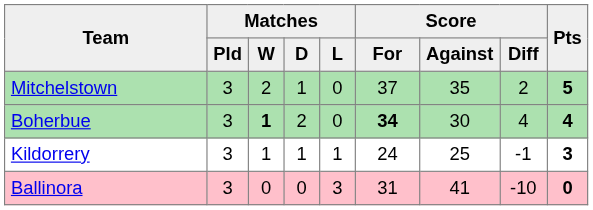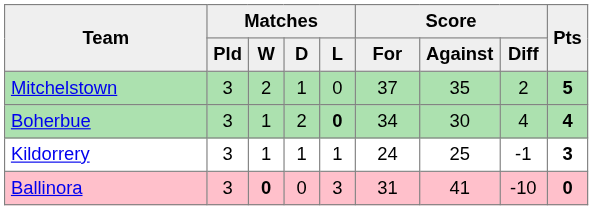(266, 121) bold -> (266, 121) normal
(337, 121) normal -> (337, 121) bold
(387, 121) bold -> (387, 121) normal
(266, 187) normal -> (266, 187) bold
